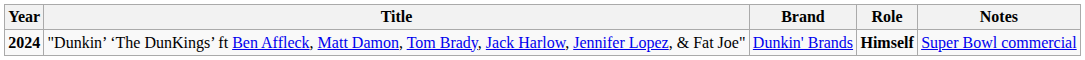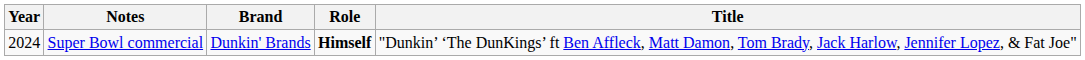columns swapped: (397, 17) <-> (999, 17)
(24, 42) bold -> (24, 42) normal
